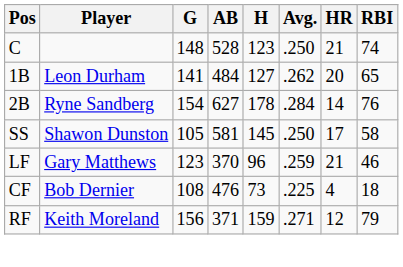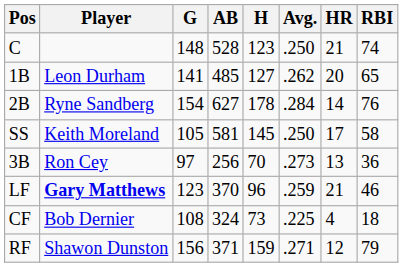(226, 76) 484 -> (226, 76) 485
(106, 133) Shawon Dunston -> (102, 133) Keith Moreland
+ row: (19, 162)
(100, 162) normal -> (105, 190) bold
(226, 190) 476 -> (226, 219) 324
(102, 219) Keith Moreland -> (106, 248) Shawon Dunston
